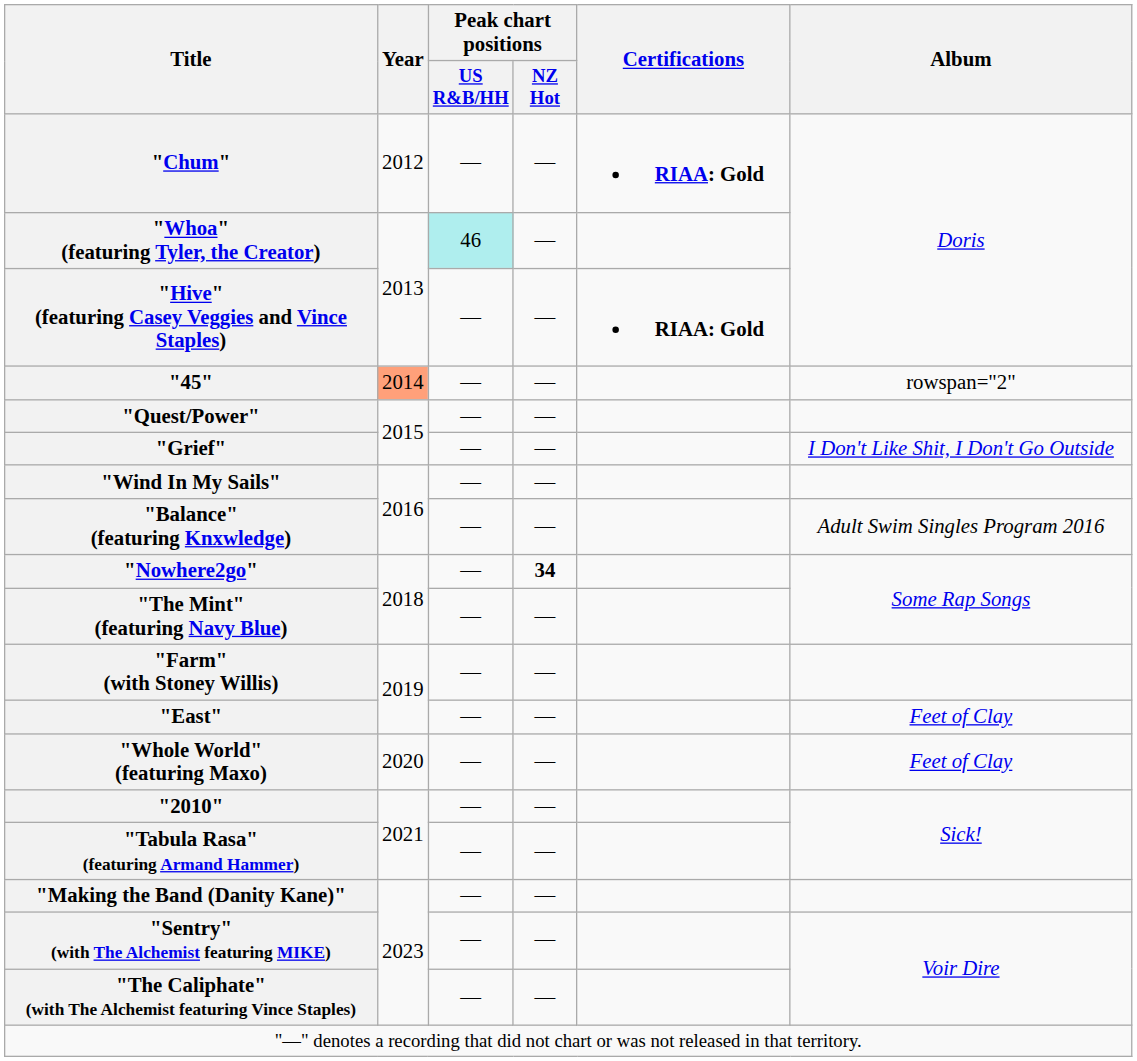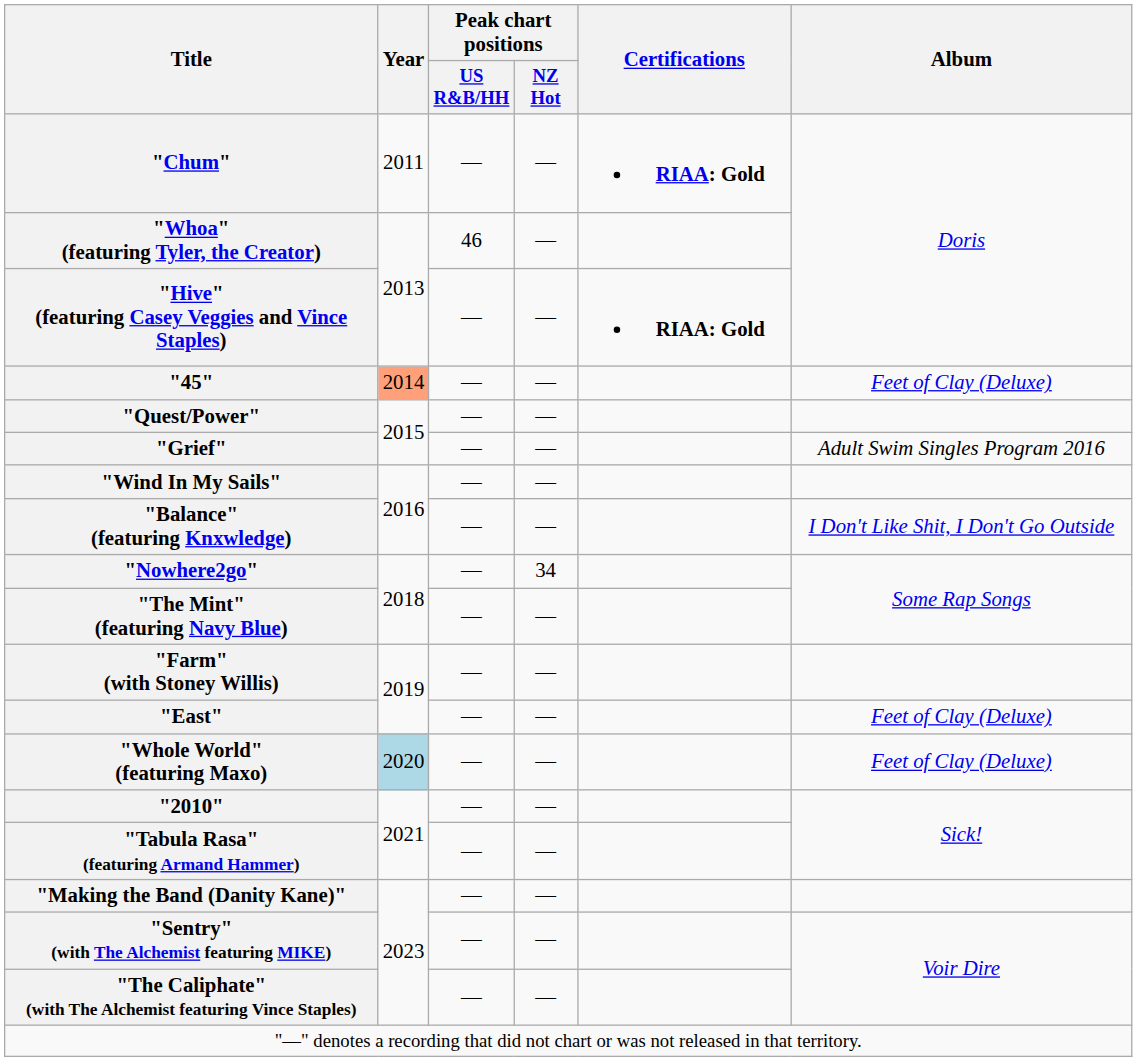(403, 162) 2012 -> (403, 162) 2011
(471, 240) paleturquoise background -> (471, 240) no background
(961, 382) rowspan="2" -> (961, 382) Feet of Clay (Deluxe)
(961, 448) I Don't Like Shit, I Don't Go Outside -> (961, 448) Adult Swim Singles Program 2016
(961, 526) Adult Swim Singles Program 2016 -> (961, 526) I Don't Like Shit, I Don't Go Outside
(545, 571) bold -> (546, 571) normal
(961, 716) Feet of Clay -> (961, 716) Feet of Clay (Deluxe)
(403, 761) no background -> (403, 761) lightblue background
(961, 761) Feet of Clay -> (961, 761) Feet of Clay (Deluxe)
